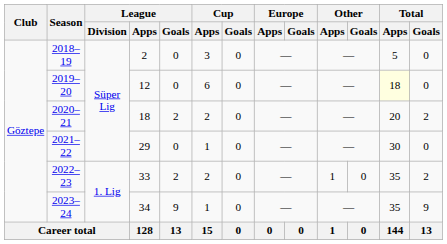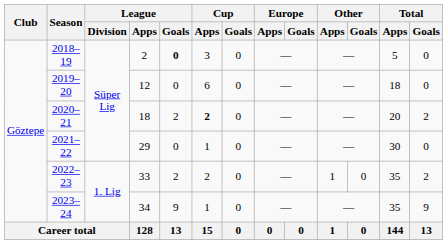(176, 55) normal -> (176, 55) bold
(395, 85) lightyellow background -> (395, 85) no background
(207, 115) normal -> (207, 115) bold
